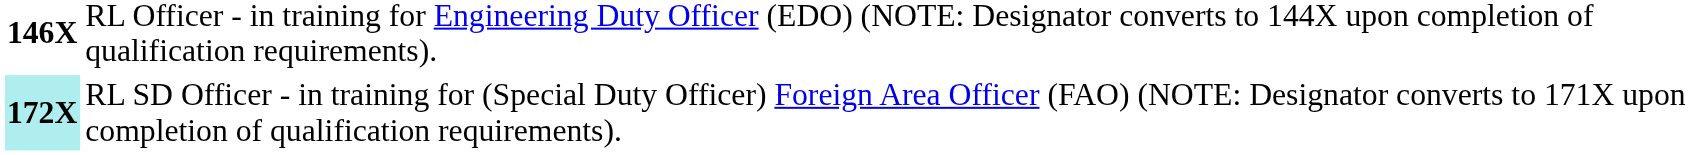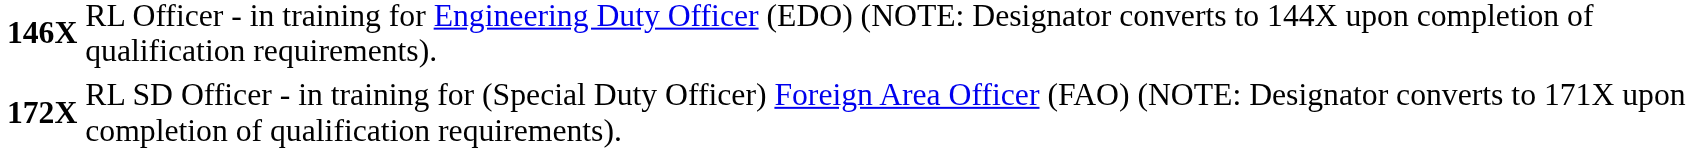(42, 112) paleturquoise background -> (42, 112) no background
